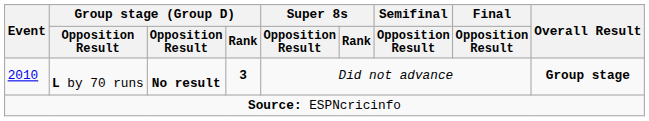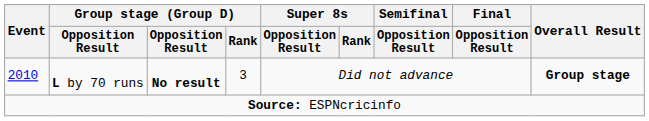(243, 76) bold -> (243, 76) normal
